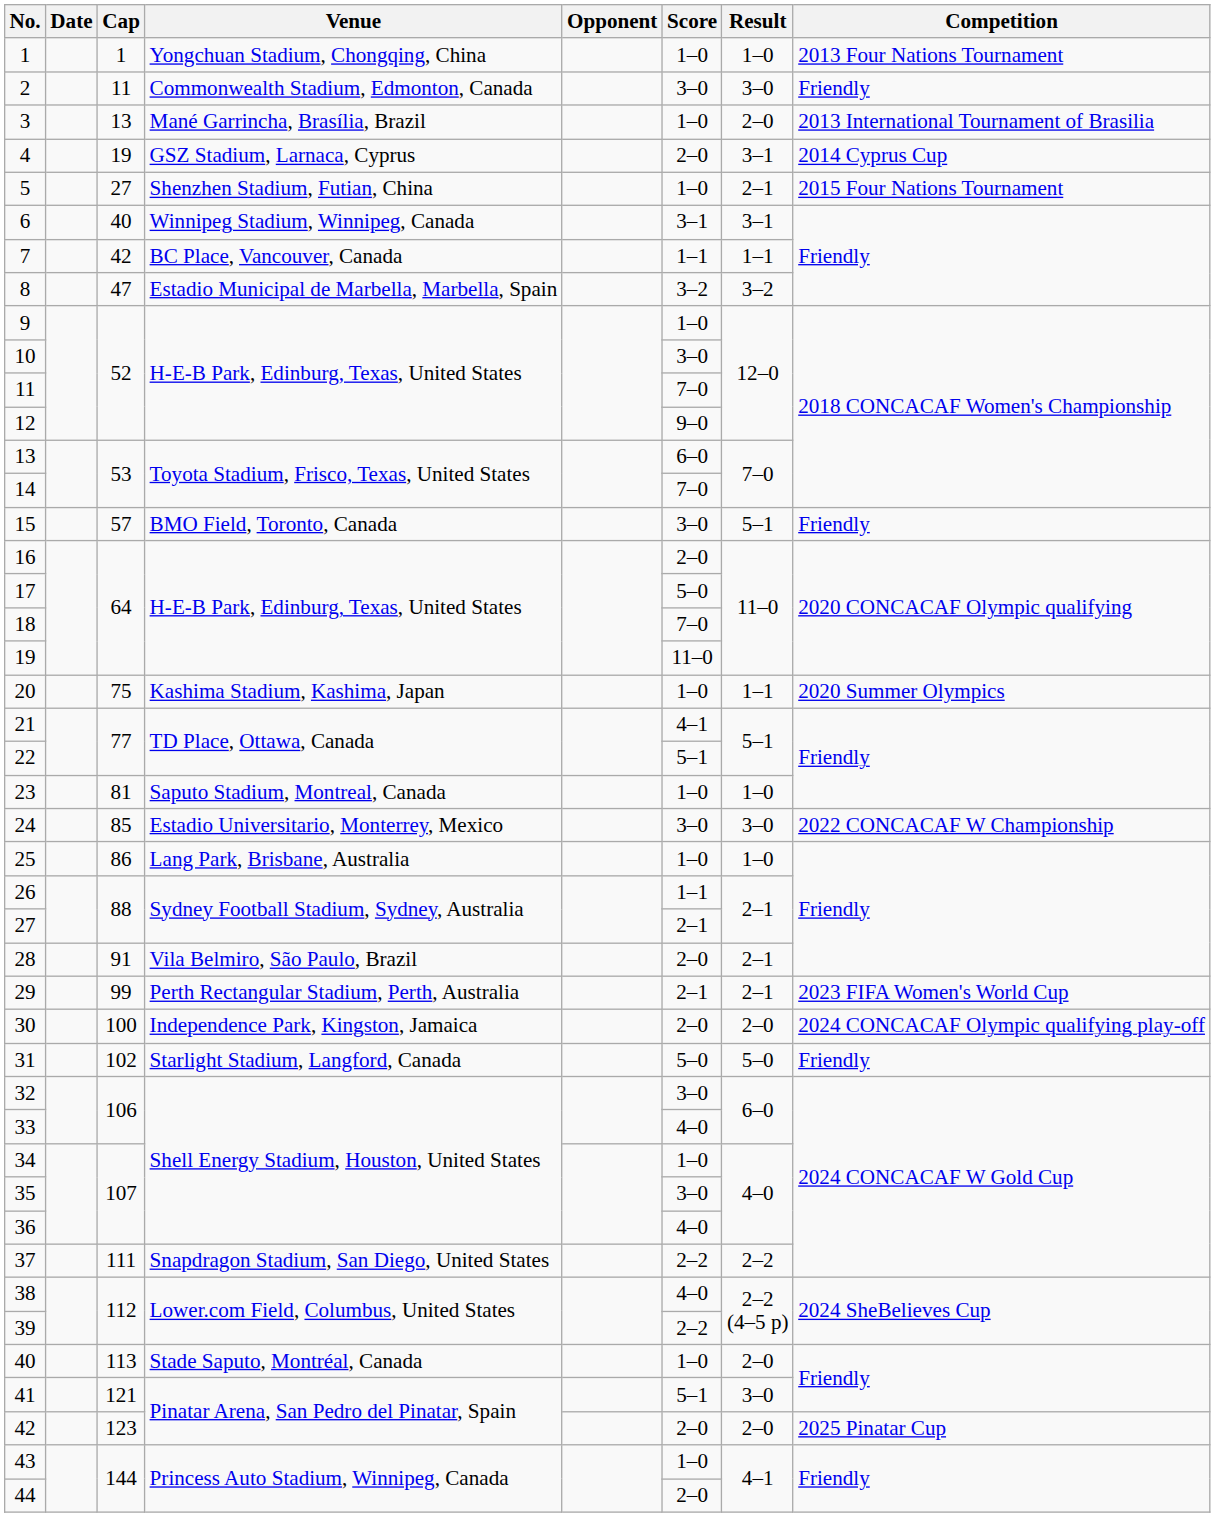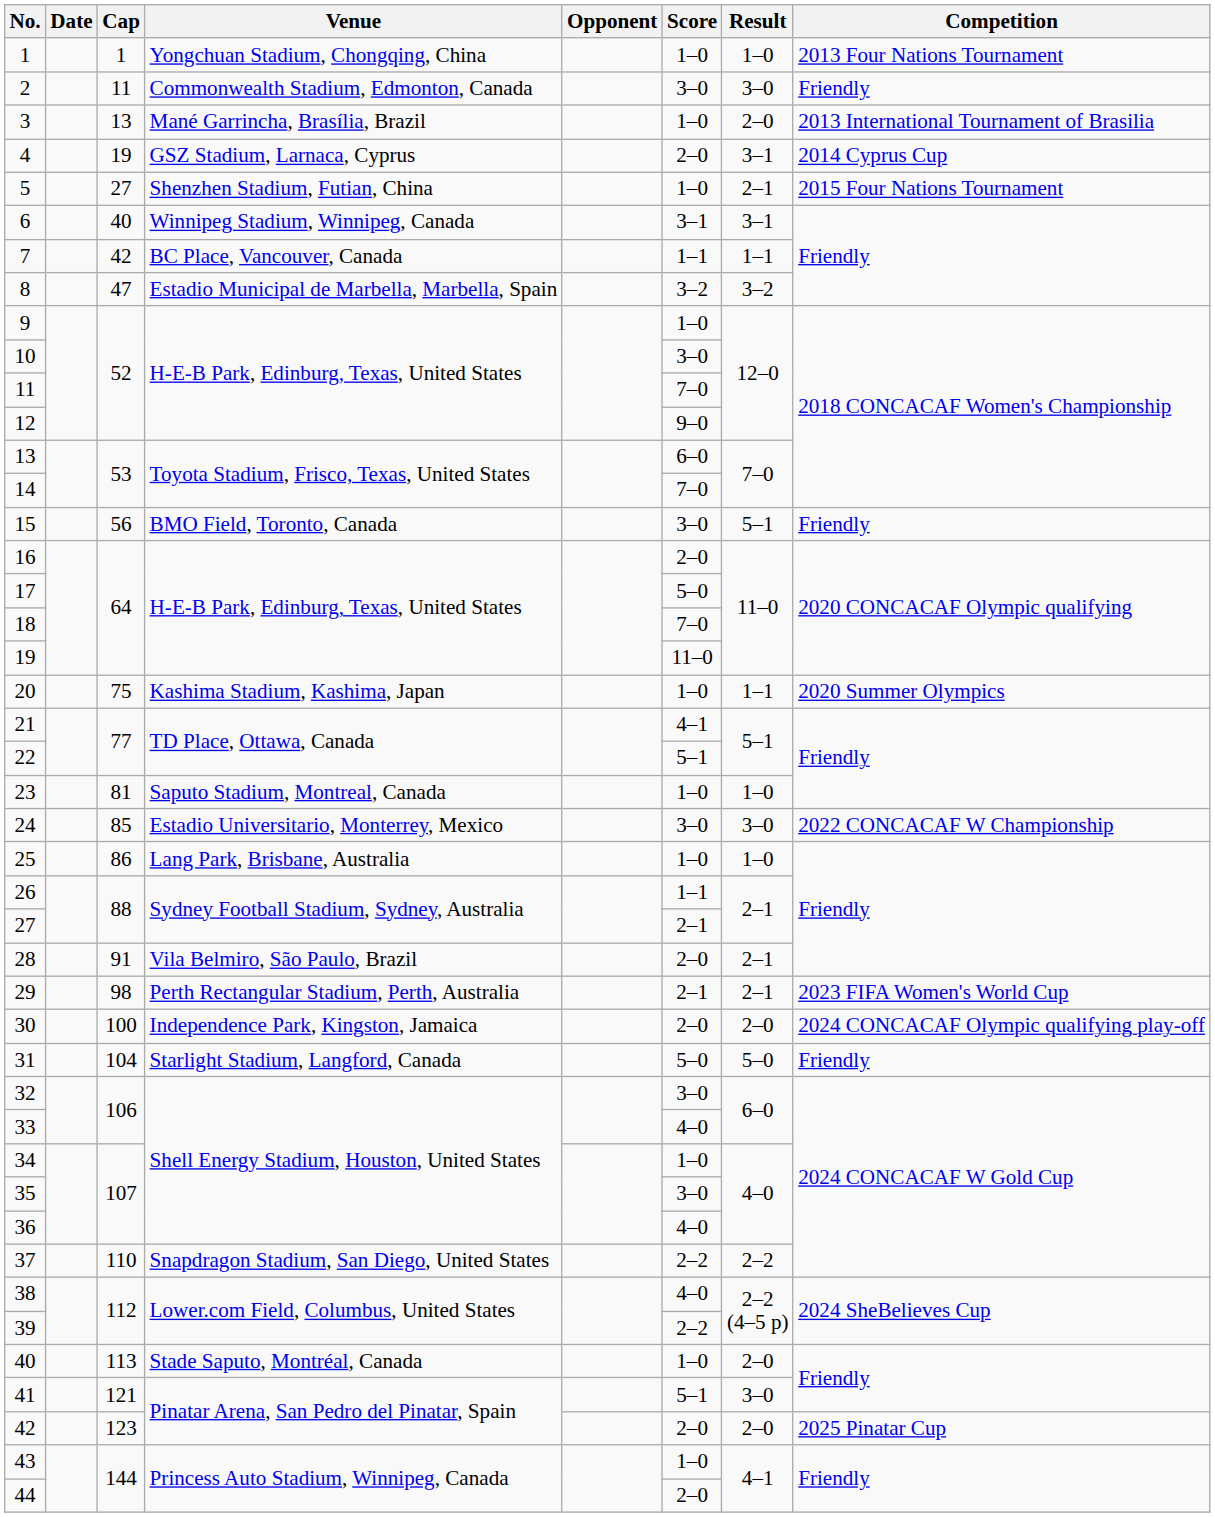(121, 523) 57 -> (121, 523) 56
(121, 992) 99 -> (121, 992) 98
(121, 1059) 102 -> (121, 1059) 104
(121, 1260) 111 -> (121, 1260) 110
